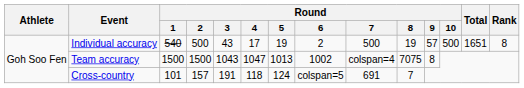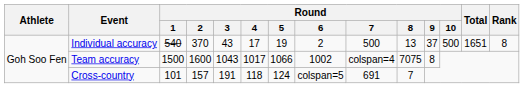(200, 44) 500 -> (200, 44) 370
(411, 44) 19 -> (411, 44) 13
(432, 44) 57 -> (432, 44) 37
(200, 60) 1500 -> (200, 60) 1600
(254, 60) 1047 -> (254, 60) 1017
(282, 60) 1013 -> (282, 60) 1066
